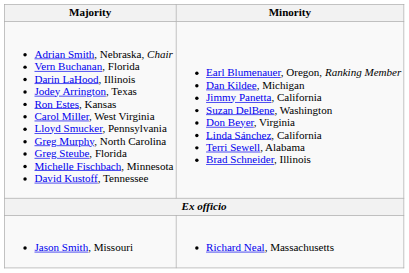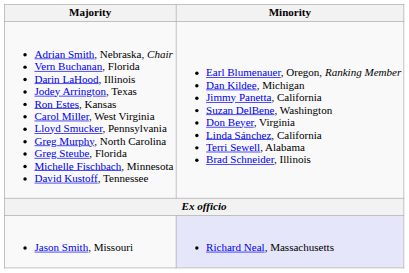(290, 248) no background -> (290, 248) lavender background
